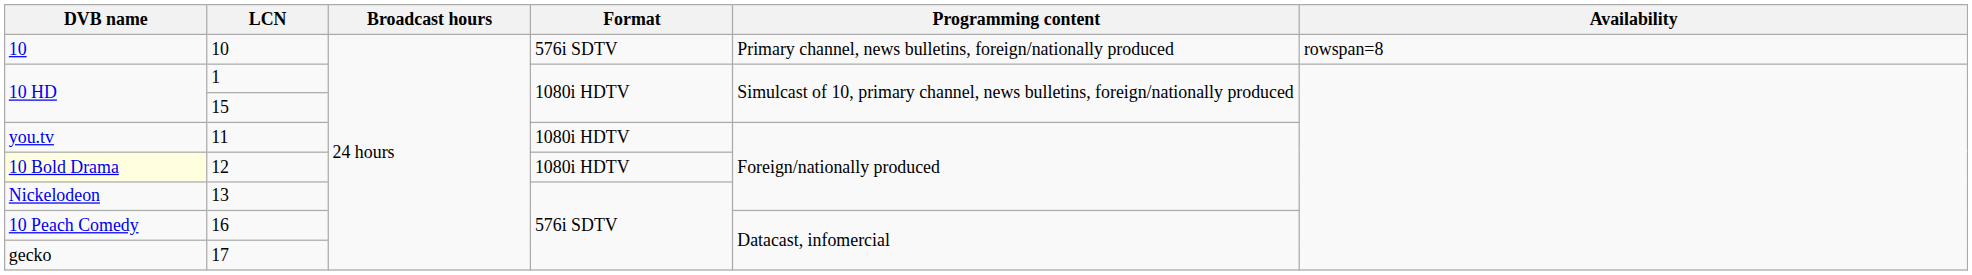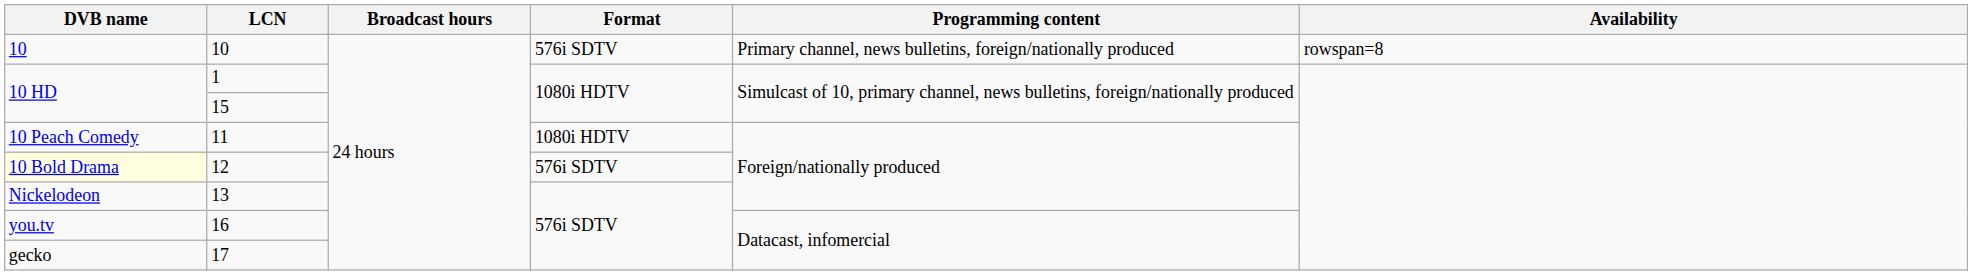(31, 137) you.tv -> (74, 137) 10 Peach Comedy
(582, 166) 1080i HDTV -> (576, 166) 576i SDTV
(74, 225) 10 Peach Comedy -> (31, 225) you.tv
